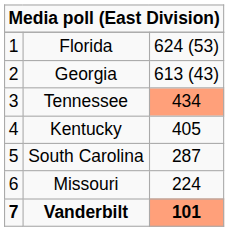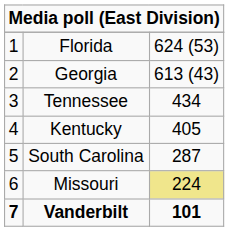(186, 101) lightsalmon background -> (186, 101) no background
(186, 184) no background -> (186, 184) khaki background
(186, 212) lightsalmon background -> (186, 212) no background
